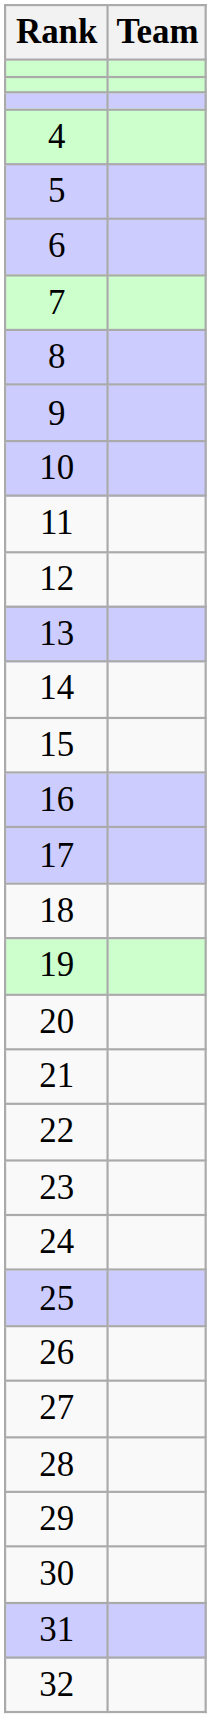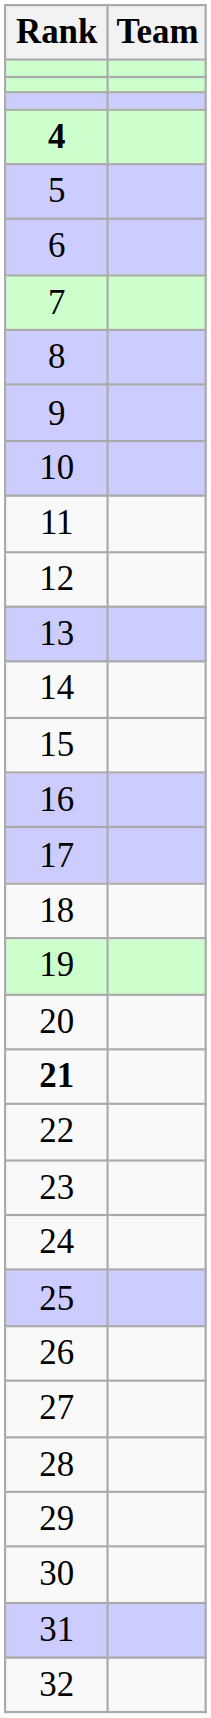(57, 135) normal -> (57, 135) bold
(57, 1076) normal -> (57, 1076) bold
